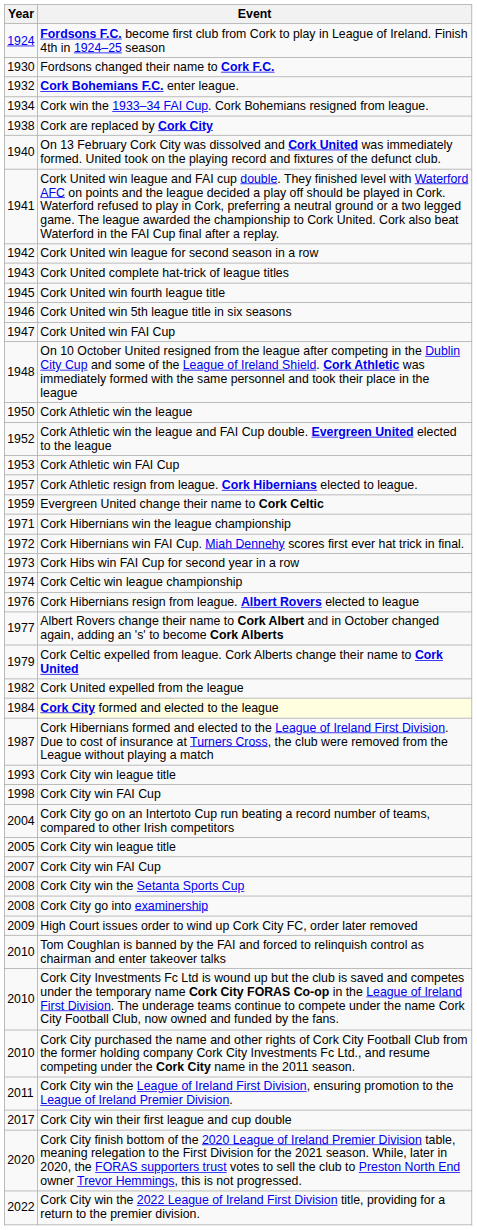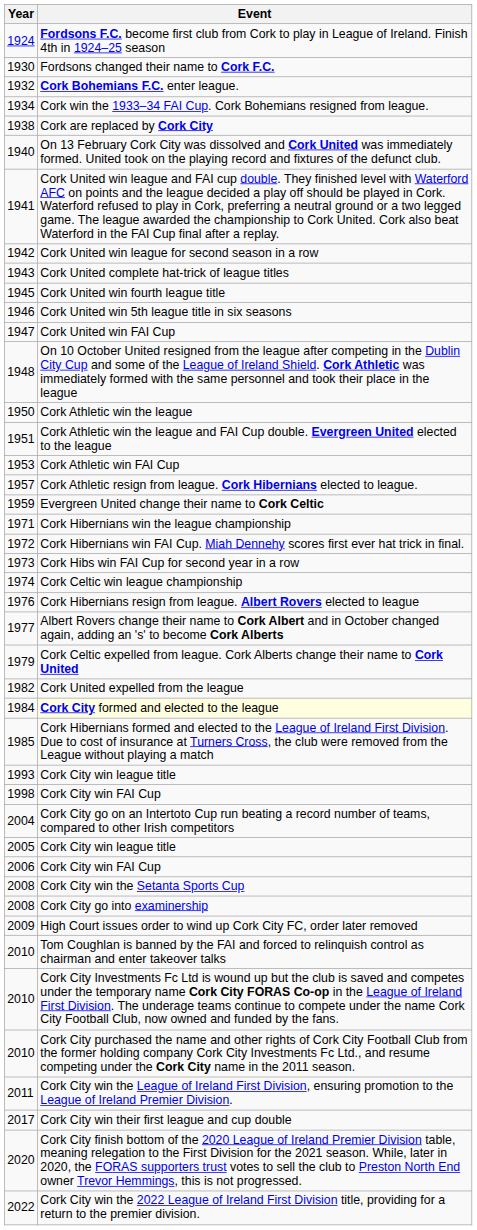(21, 439) 1952 -> (21, 439) 1951
(21, 741) 1987 -> (21, 741) 1985
(21, 866) 2007 -> (21, 866) 2006
